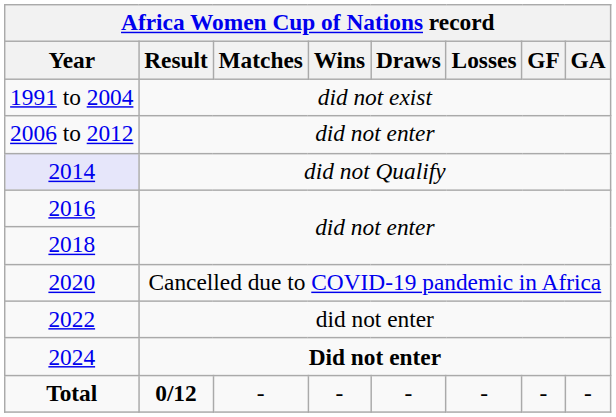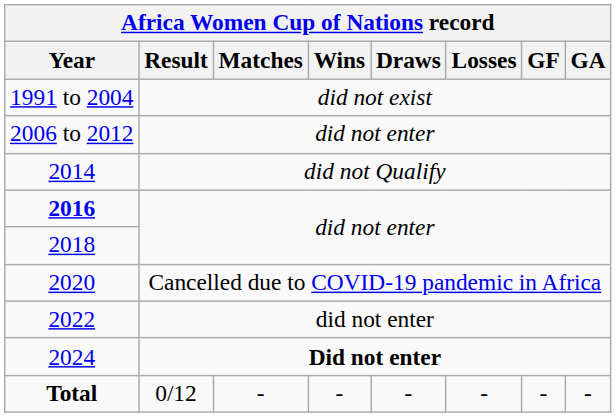(72, 171) lavender background -> (72, 171) no background
(72, 208) normal -> (72, 208) bold
(176, 393) bold -> (176, 393) normal
